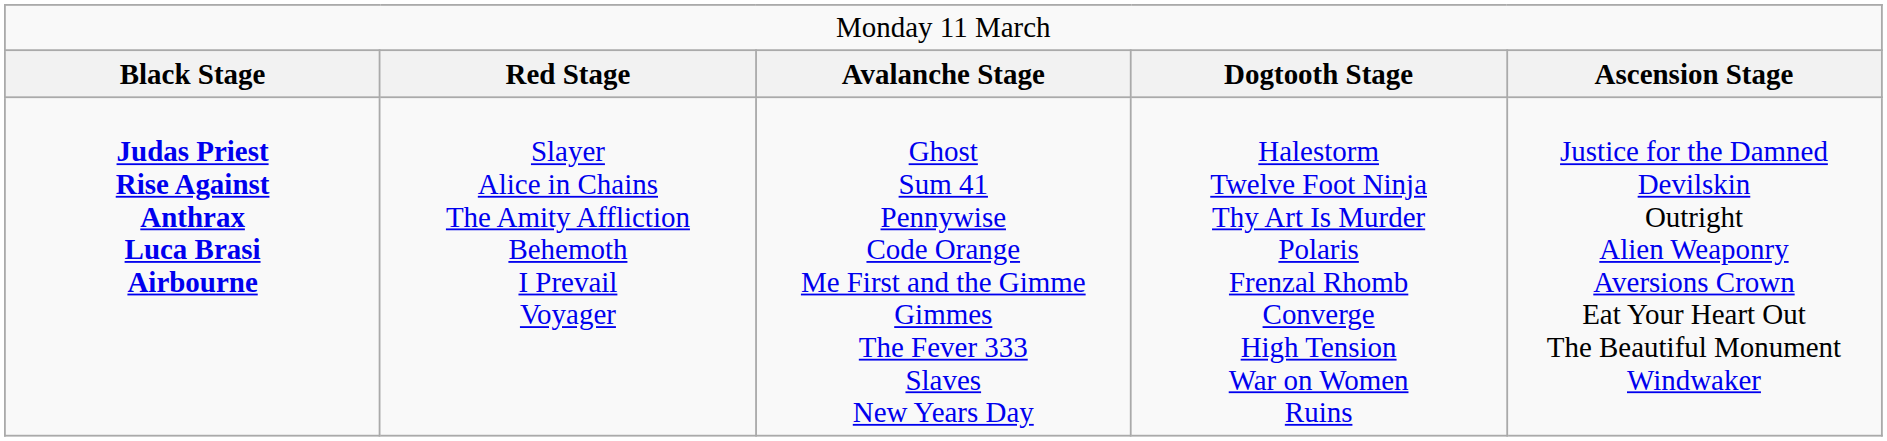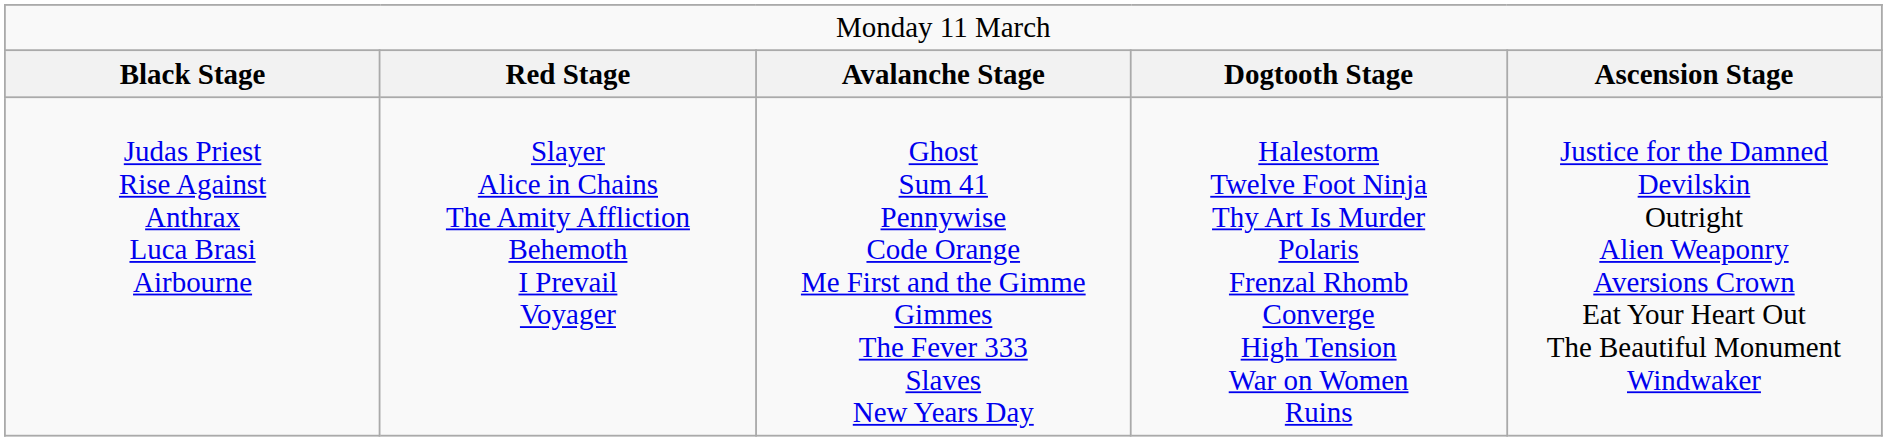(193, 217) bold -> (193, 217) normal
